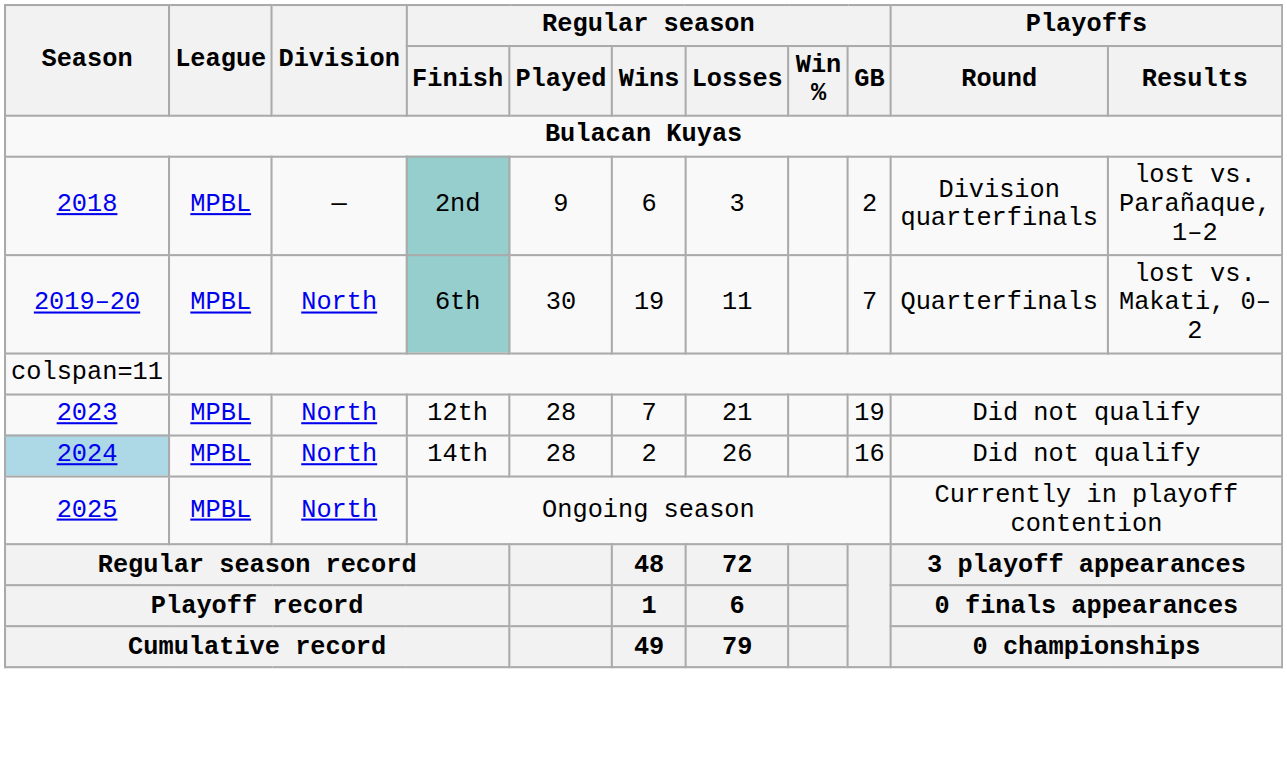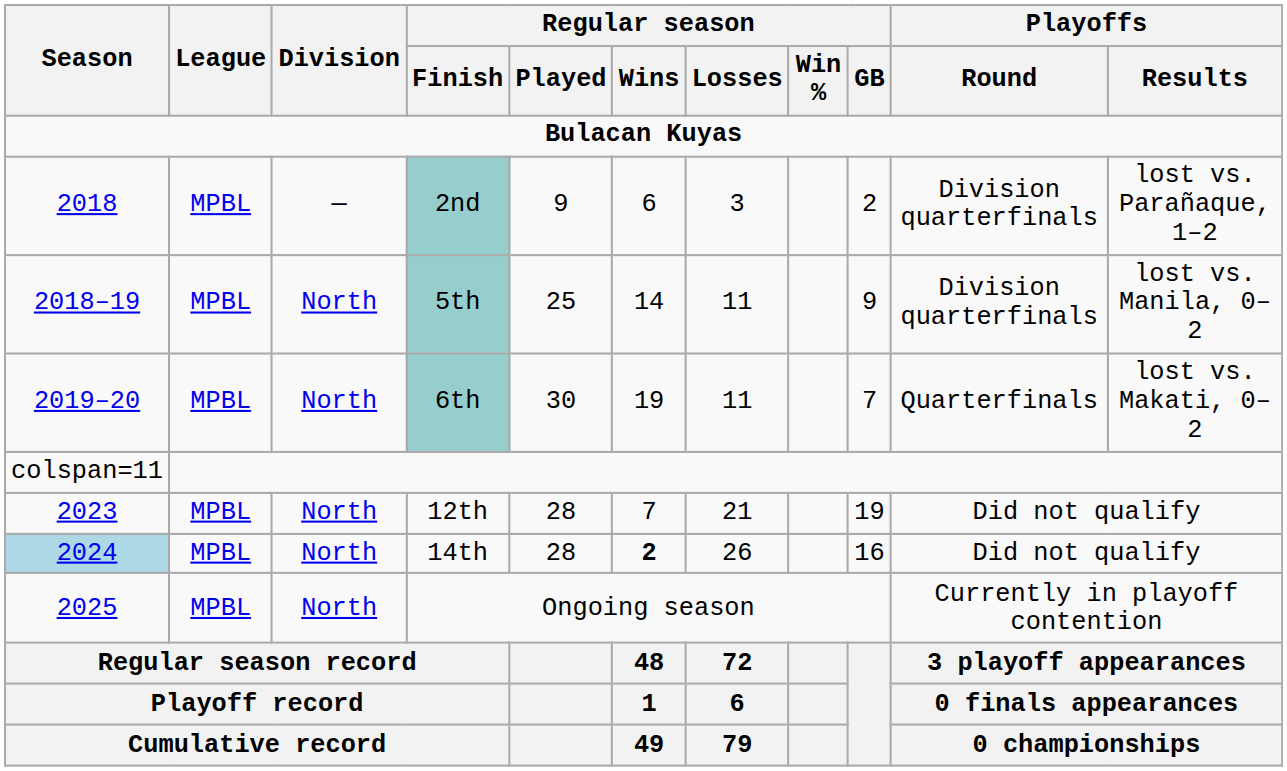+ row: (458, 304)
(649, 455) normal -> (649, 554) bold
